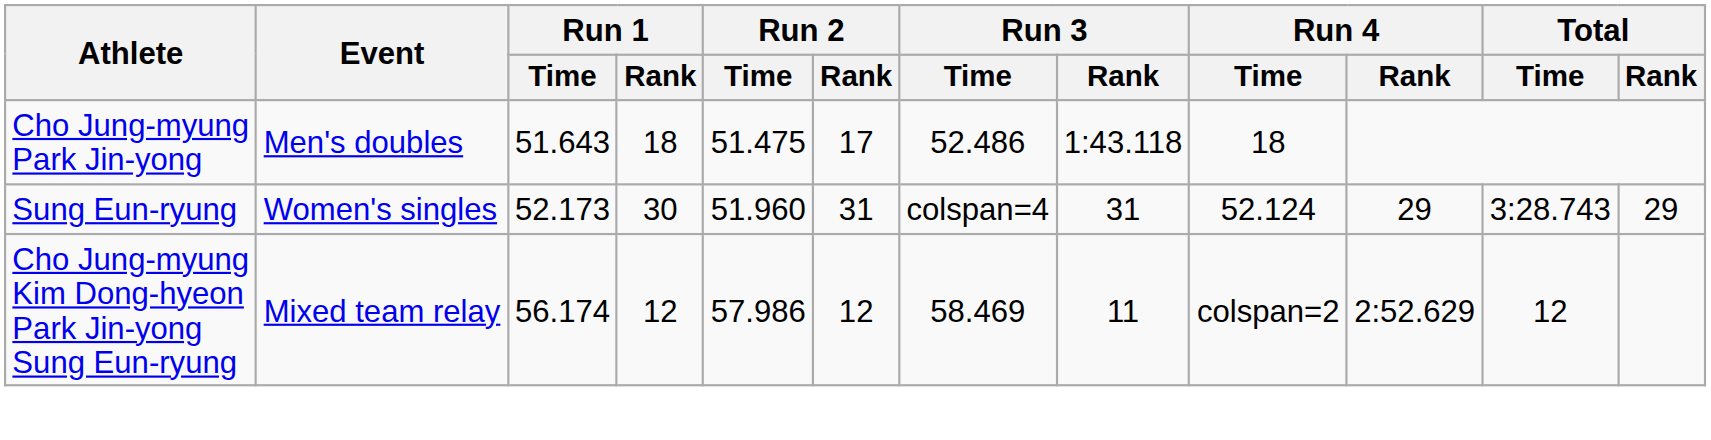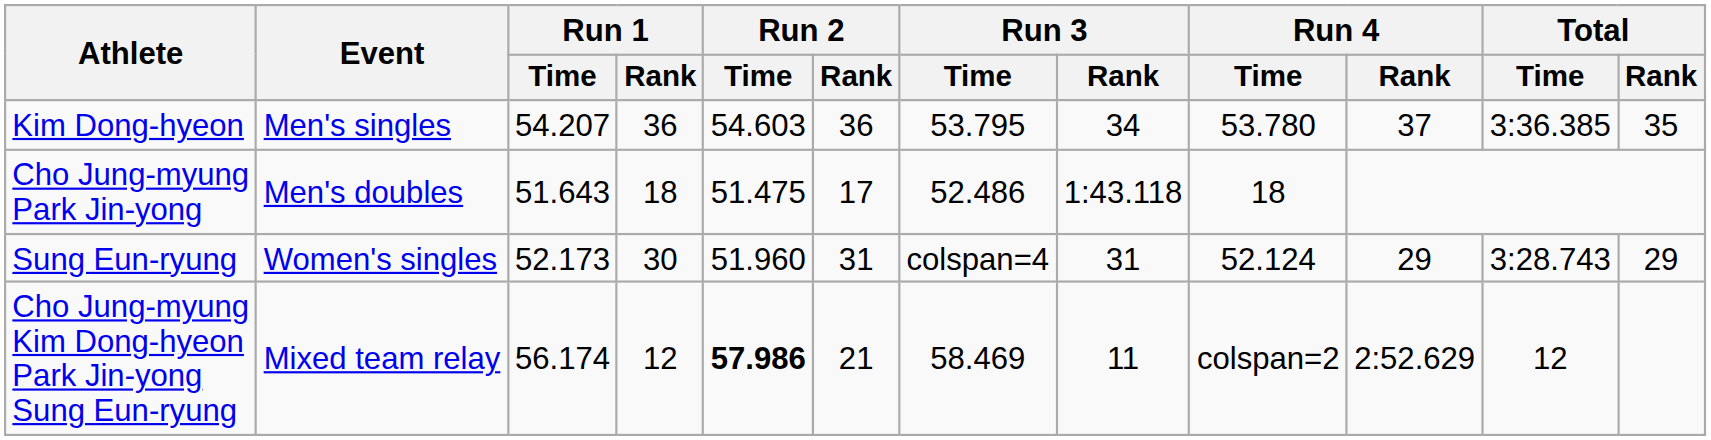+ row: (128, 126)
(758, 310) normal -> (758, 359) bold
(856, 310) 12 -> (856, 359) 21
